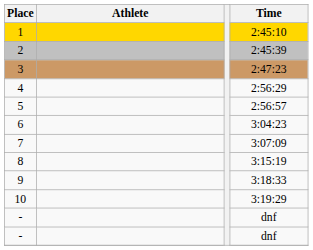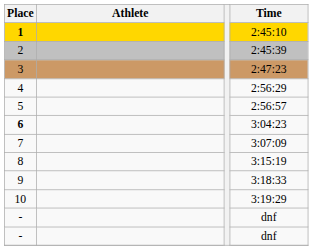(20, 32) normal -> (20, 32) bold
(20, 124) normal -> (20, 124) bold
